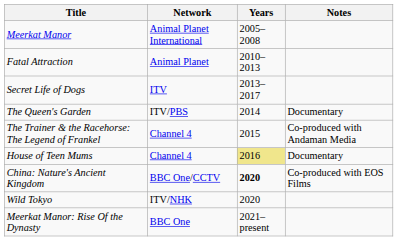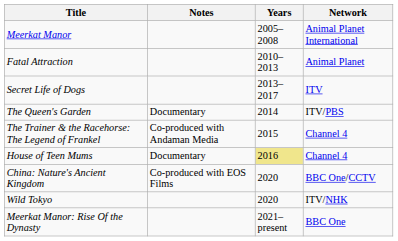columns swapped: (192, 12) <-> (339, 12)
(250, 178) bold -> (268, 178) normal
